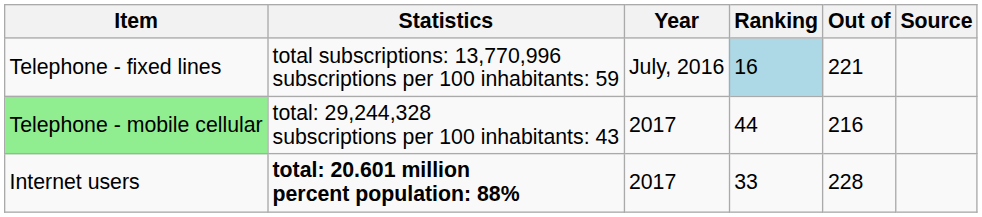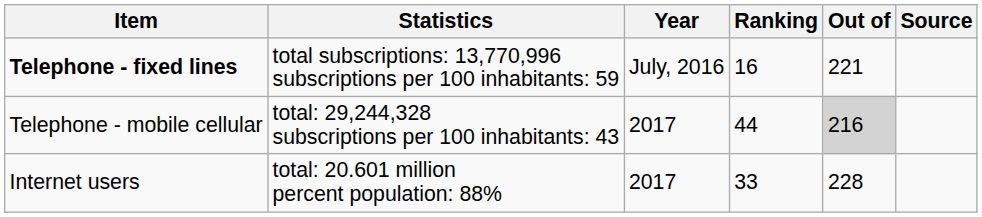(115, 67) normal -> (123, 67) bold
(746, 67) lightblue background -> (746, 67) no background
(136, 124) lightgreen background -> (136, 124) no background
(846, 124) no background -> (846, 124) lightgrey background
(396, 182) bold -> (387, 182) normal
